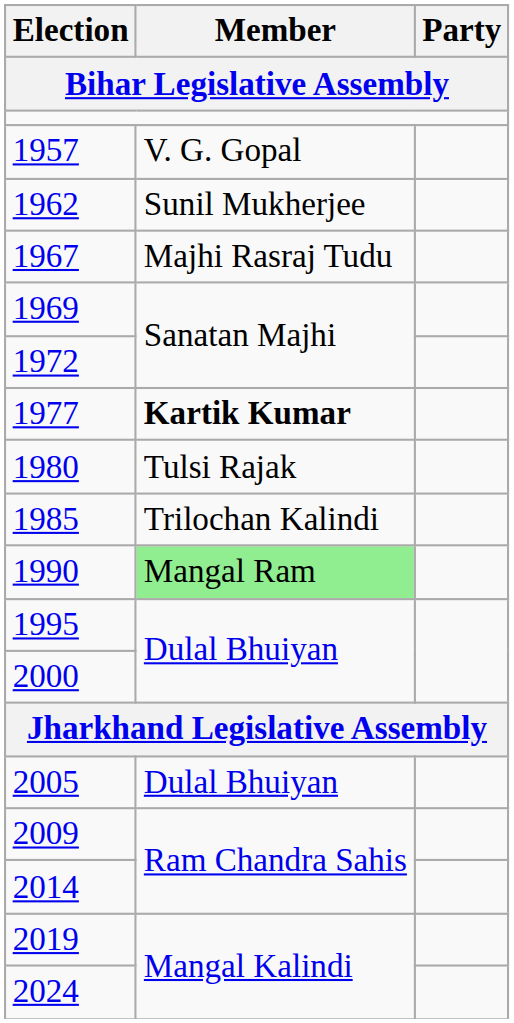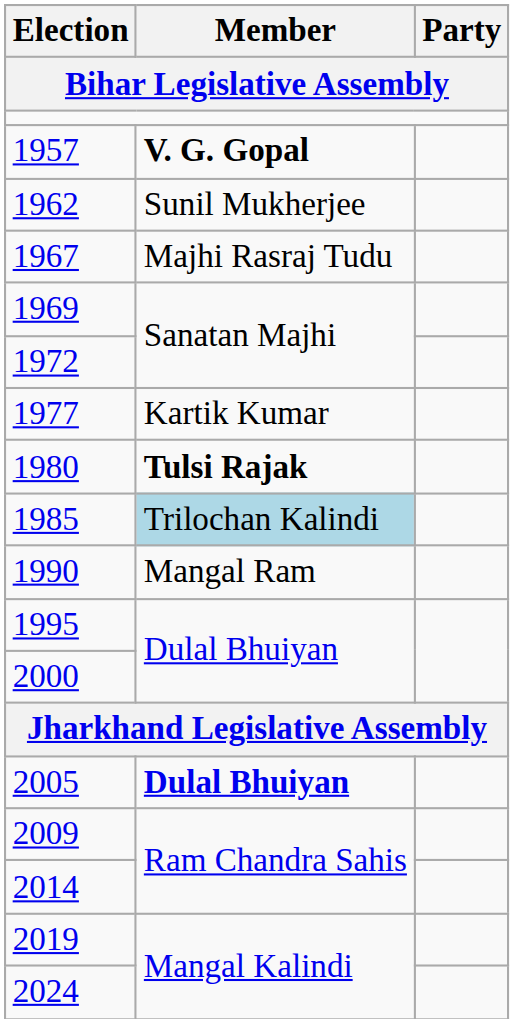(223, 151) normal -> (226, 151) bold
(247, 413) bold -> (236, 413) normal
(220, 466) normal -> (226, 466) bold
(261, 518) no background -> (261, 518) lightblue background
(230, 571) lightgreen background -> (230, 571) no background
(241, 781) normal -> (246, 781) bold
